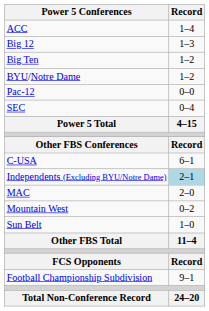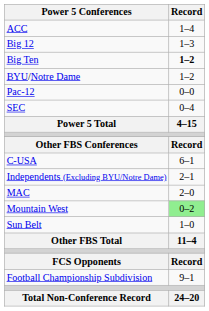(187, 60) normal -> (187, 60) bold
(187, 177) lightblue background -> (187, 177) no background
(187, 208) no background -> (187, 208) lightgreen background
